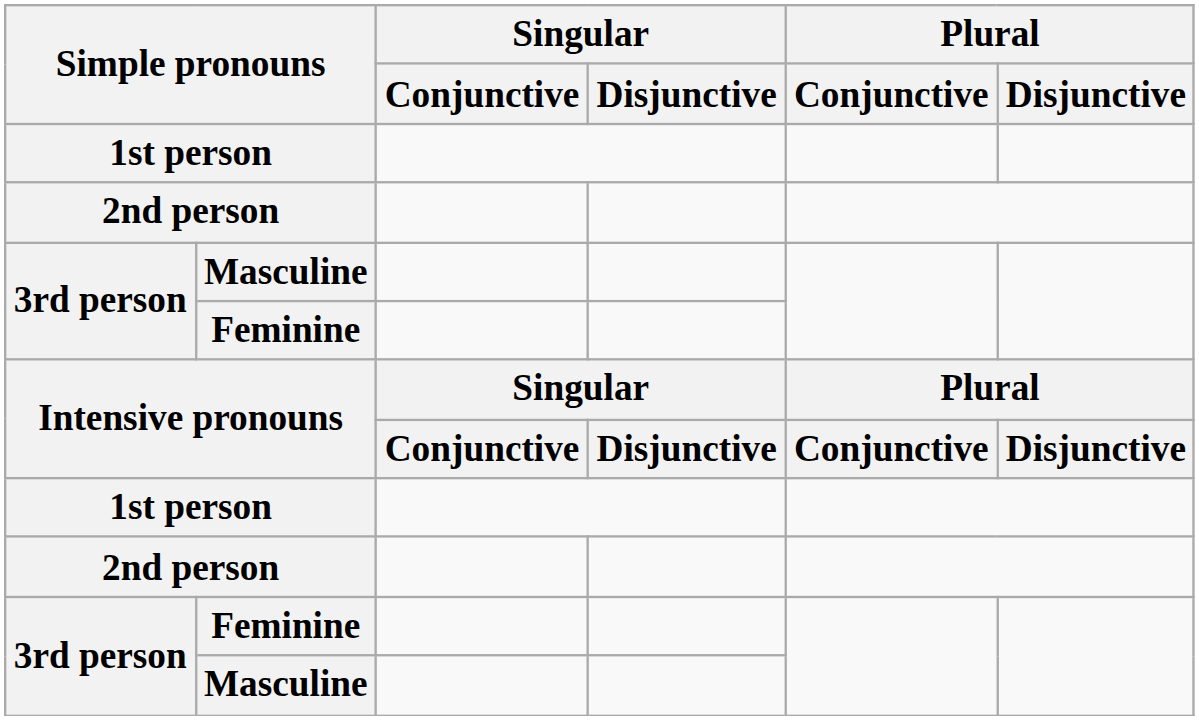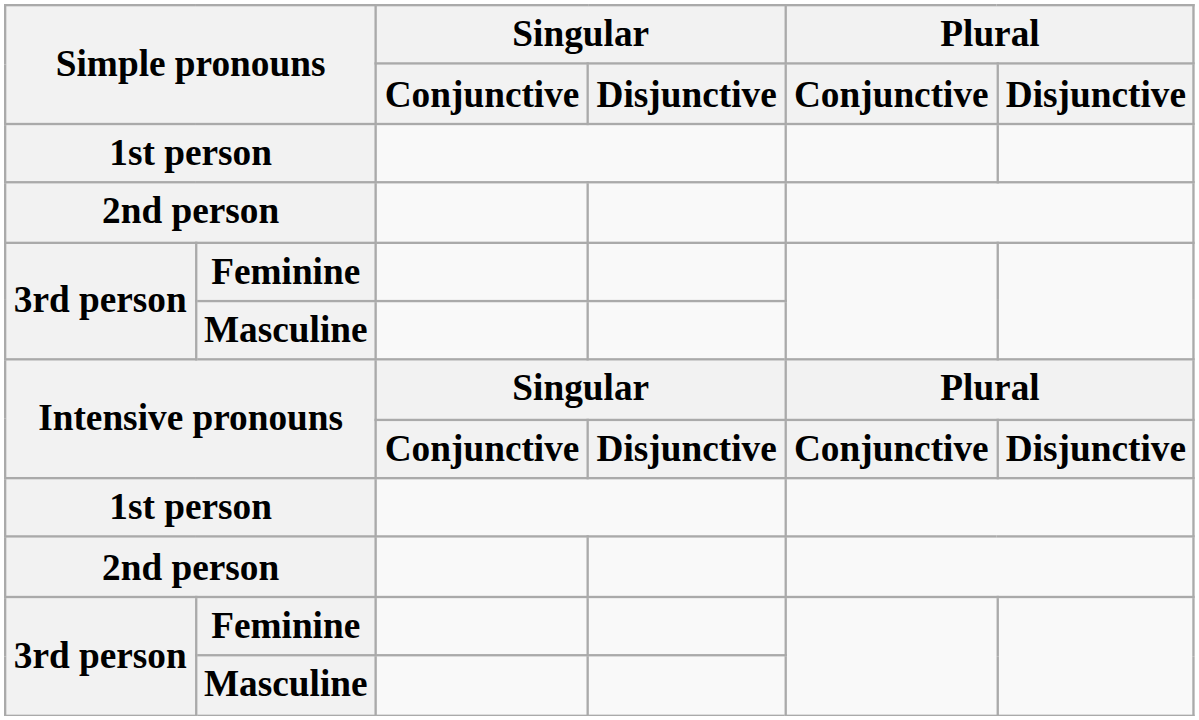(286, 270) Masculine -> (286, 270) Feminine
(286, 329) Feminine -> (286, 329) Masculine
